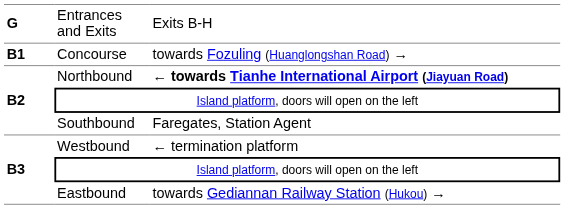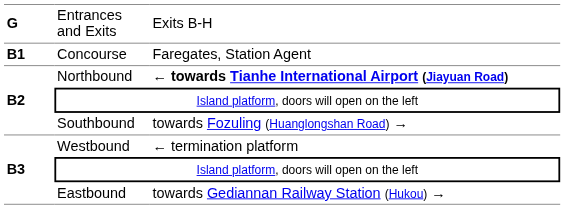(280, 54) towards Fozuling (Huanglongshan Road) → -> (232, 54) Faregates, Station Agent
(232, 123) Faregates, Station Agent -> (280, 123) towards Fozuling (Huanglongshan Road) →
